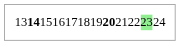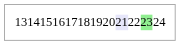(34, 22) bold -> (34, 22) normal
(109, 22) bold -> (109, 22) normal
(121, 22) no background -> (121, 22) lavender background
